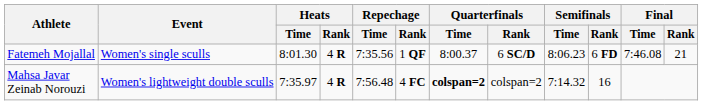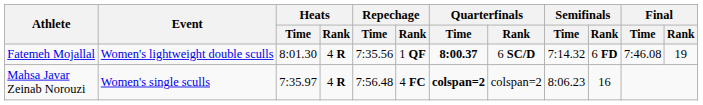(155, 54) Women's single sculls -> (187, 54) Women's lightweight double sculls
(458, 54) normal -> (458, 54) bold
(566, 54) 8:06.23 -> (566, 54) 7:14.32
(681, 54) 21 -> (681, 54) 19
(187, 82) Women's lightweight double sculls -> (155, 82) Women's single sculls
(566, 82) 7:14.32 -> (566, 82) 8:06.23
